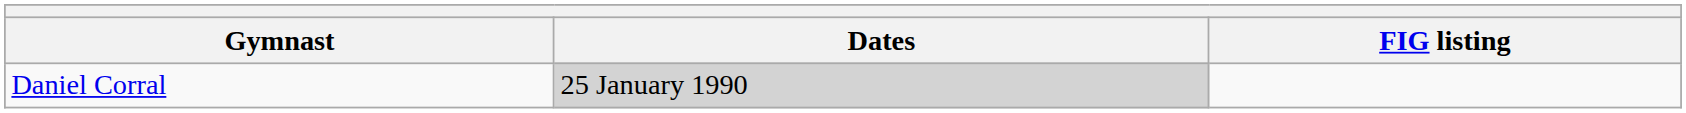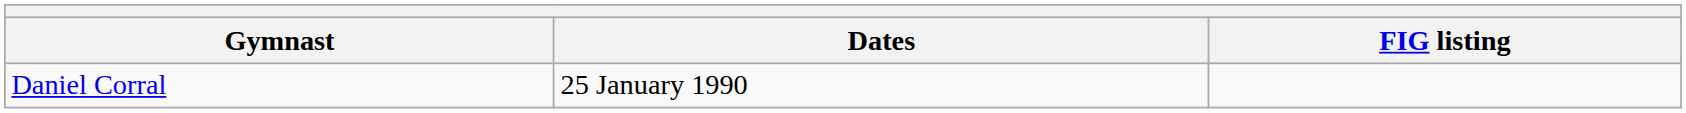(654, 84) lightgrey background -> (654, 84) no background
